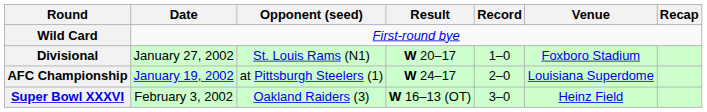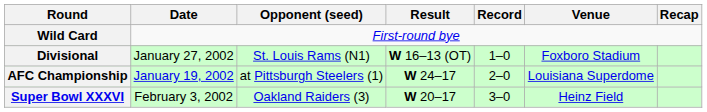(430, 55) W 20–17 -> (430, 55) W 16–13 (OT)
(430, 96) W 16–13 (OT) -> (430, 96) W 20–17
